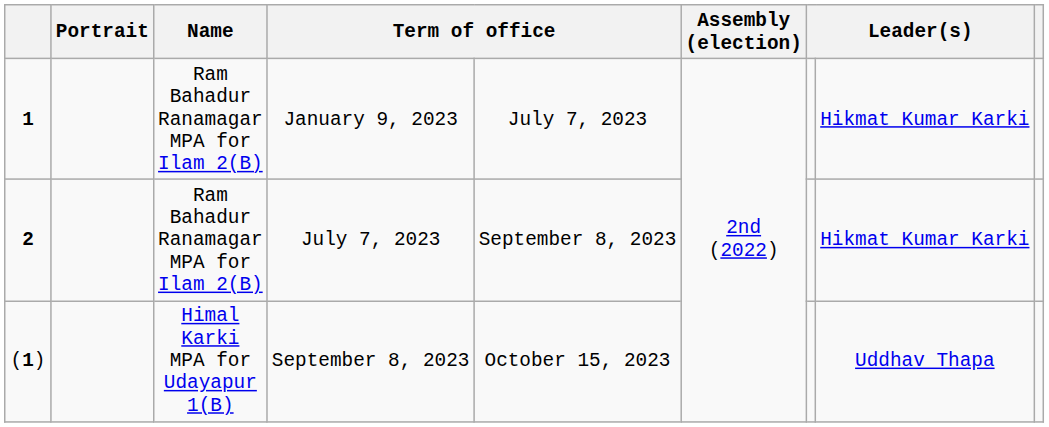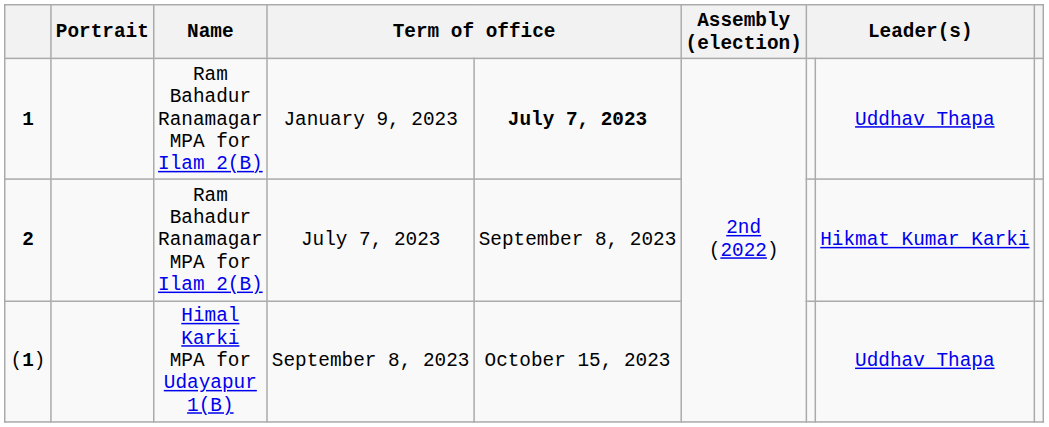(578, 119) normal -> (578, 119) bold
(925, 119) Hikmat Kumar Karki -> (925, 119) Uddhav Thapa
